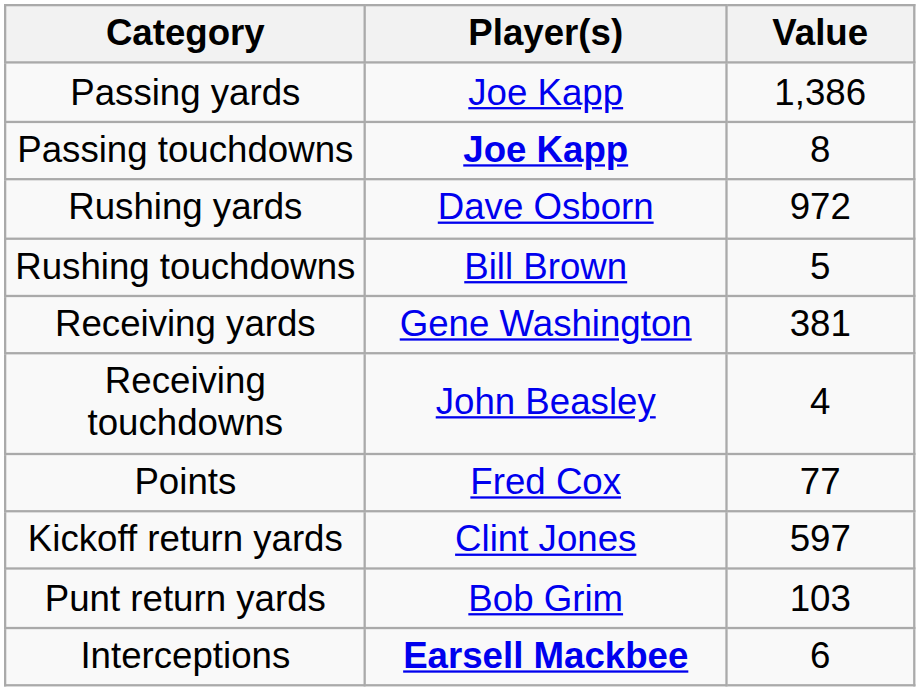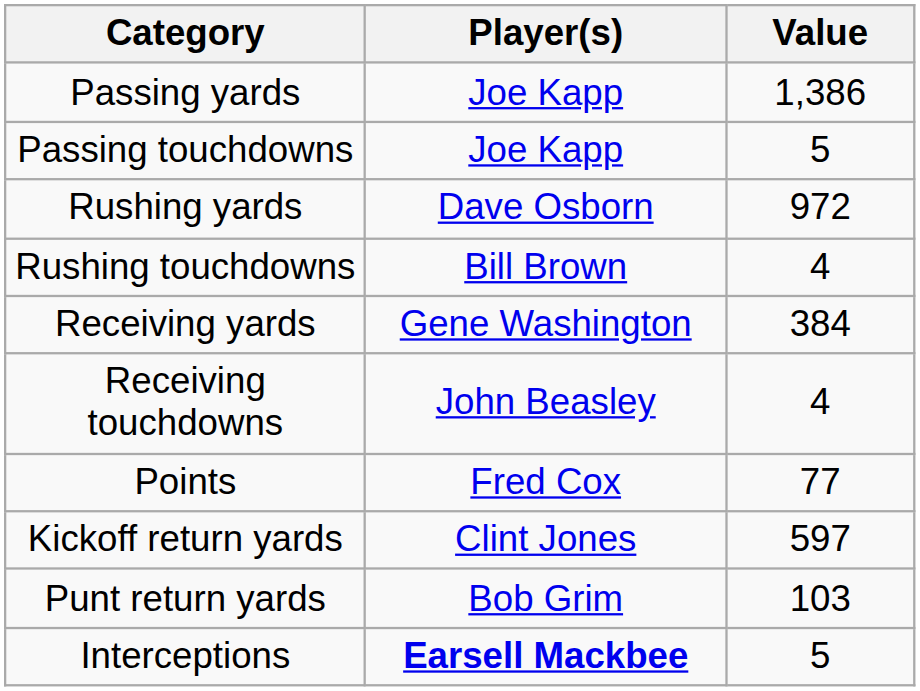(546, 149) bold -> (546, 149) normal
(820, 149) 8 -> (820, 149) 5
(820, 265) 5 -> (820, 265) 4
(820, 324) 381 -> (820, 324) 384
(820, 655) 6 -> (820, 655) 5
